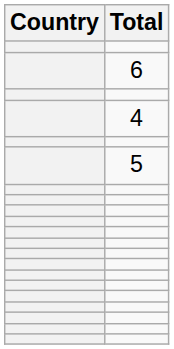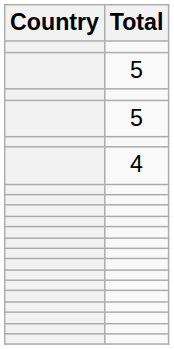(137, 70) 6 -> (137, 70) 5
(137, 117) 4 -> (137, 117) 5
(137, 165) 5 -> (137, 165) 4
